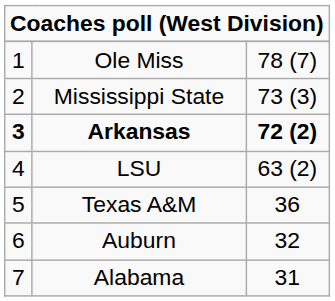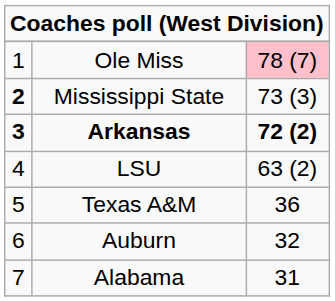(287, 59) no background -> (287, 59) pink background
(18, 96) normal -> (18, 96) bold
